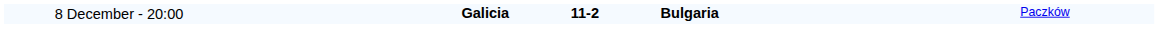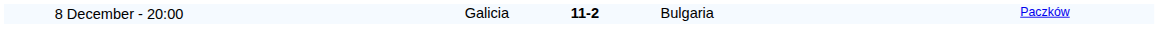(485, 13) bold -> (487, 13) normal
(690, 13) bold -> (687, 13) normal
